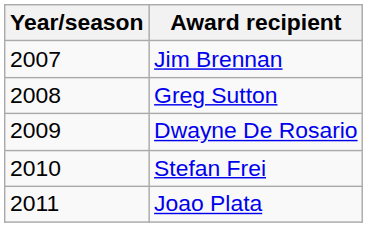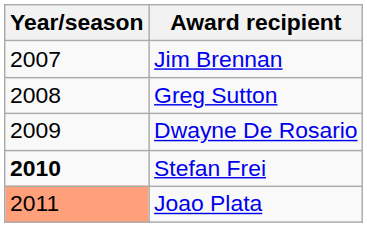(35, 167) normal -> (35, 167) bold
(35, 204) no background -> (35, 204) lightsalmon background
